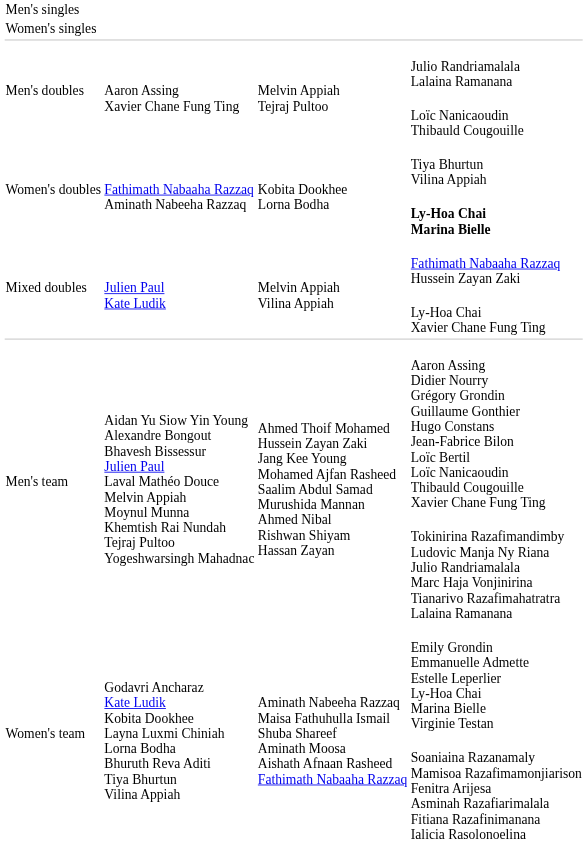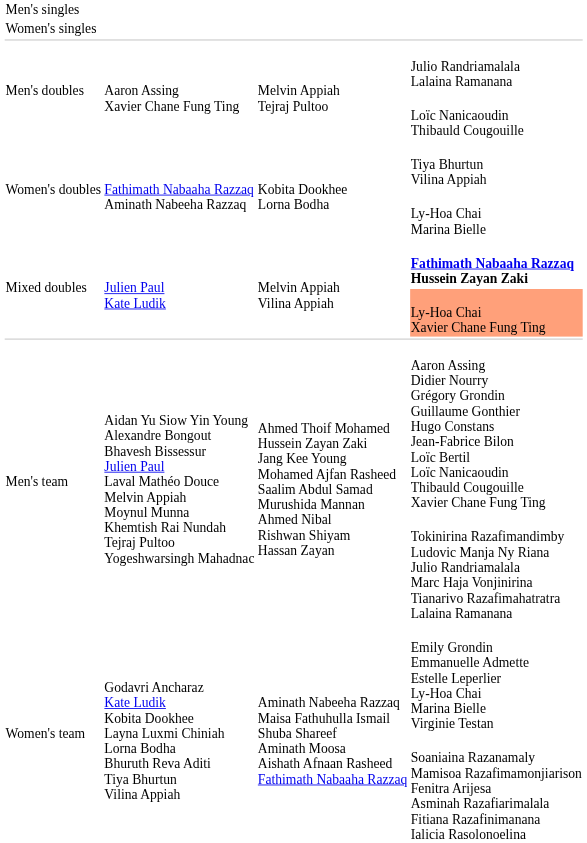(451, 221) bold -> (448, 221) normal
(486, 271) normal -> (492, 271) bold
(478, 320) no background -> (478, 320) lightsalmon background
